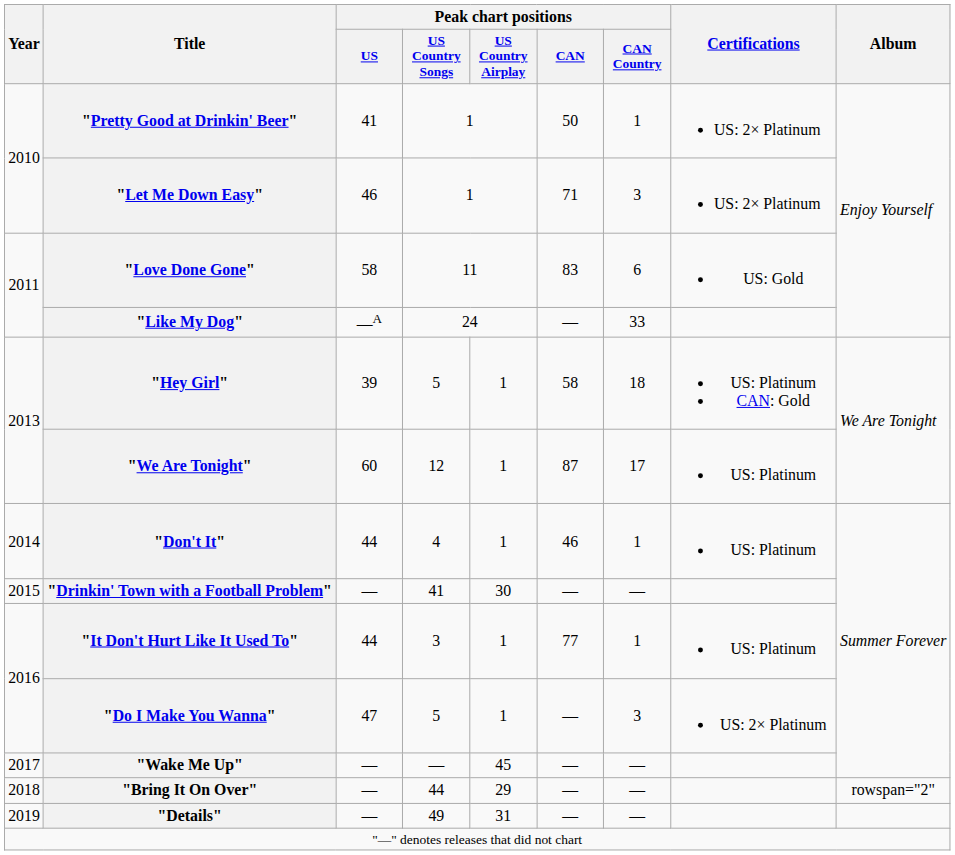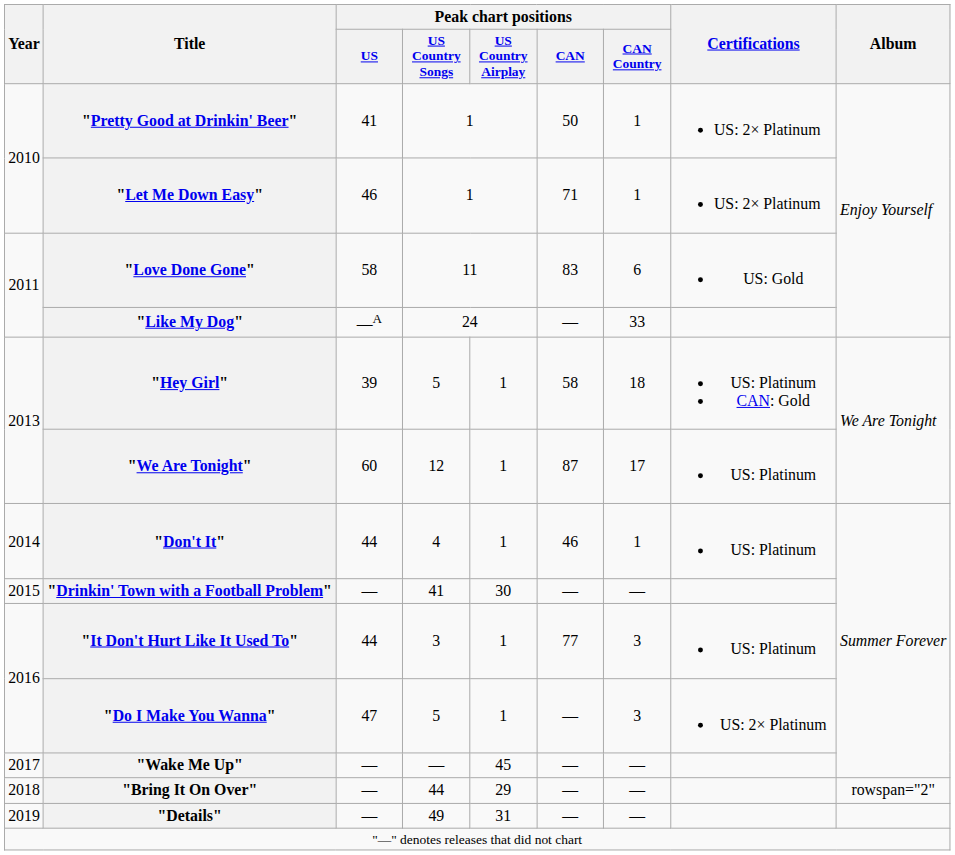(637, 195) 3 -> (637, 195) 1
(637, 640) 1 -> (637, 640) 3
